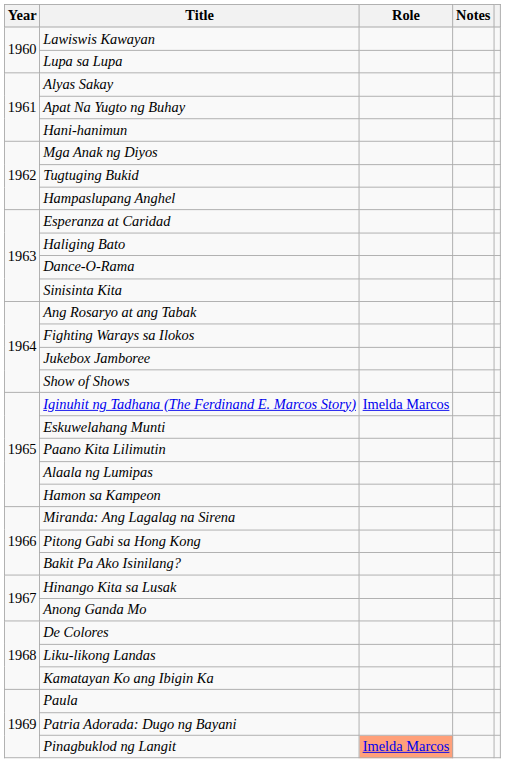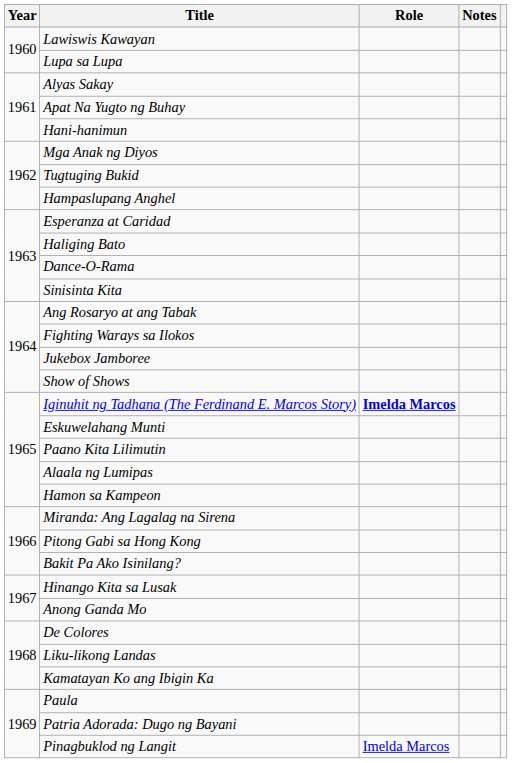(406, 404) normal -> (409, 404) bold
(406, 746) lightsalmon background -> (406, 746) no background
